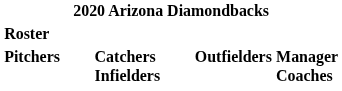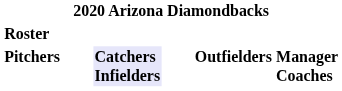(127, 66) no background -> (127, 66) lavender background
